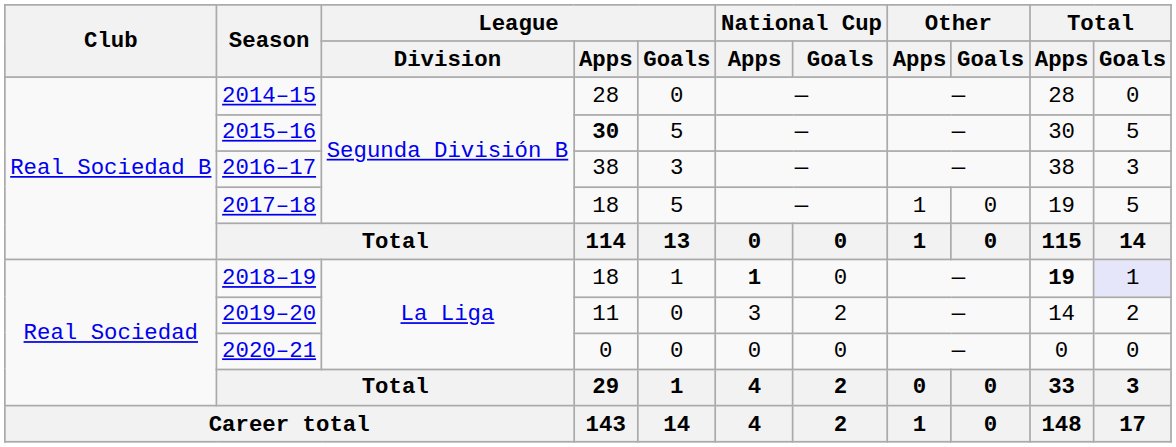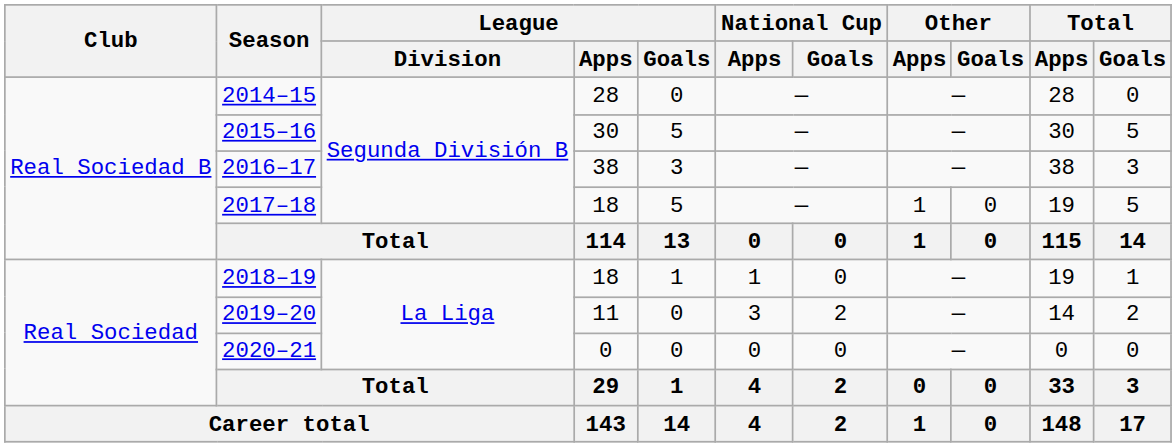(606, 132) bold -> (606, 132) normal
(755, 278) bold -> (755, 278) normal
(1062, 278) bold -> (1062, 278) normal
(1133, 278) lavender background -> (1133, 278) no background
